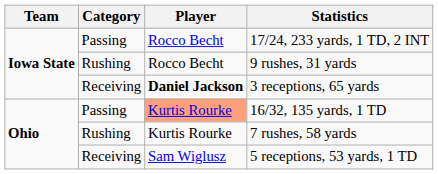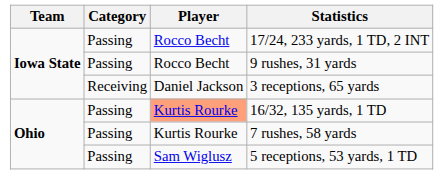(106, 63) Rushing -> (110, 63) Passing
(196, 86) bold -> (199, 86) normal
(106, 133) Rushing -> (110, 133) Passing
(111, 156) Receiving -> (110, 156) Passing
